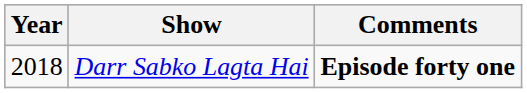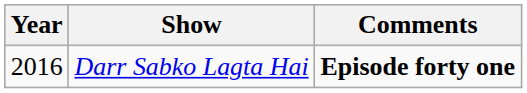(37, 66) 2018 -> (37, 66) 2016
